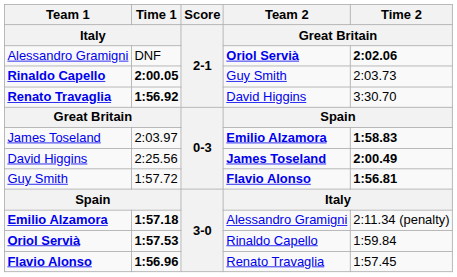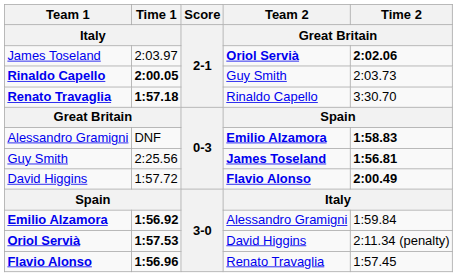(68, 55) Alessandro Gramigni -> (54, 55) James Toseland
(148, 55) DNF -> (156, 55) 2:03.97
(156, 96) 1:56.92 -> (156, 96) 1:57.18
(266, 96) David Higgins -> (272, 96) Rinaldo Capello
(54, 138) James Toseland -> (68, 138) Alessandro Gramigni
(156, 138) 2:03.97 -> (148, 138) DNF
(47, 158) David Higgins -> (38, 158) Guy Smith
(375, 158) 2:00.49 -> (375, 158) 1:56.81
(38, 179) Guy Smith -> (47, 179) David Higgins
(375, 179) 1:56.81 -> (375, 179) 2:00.49
(156, 220) 1:57.18 -> (156, 220) 1:56.92
(401, 220) 2:11.34 (penalty) -> (375, 220) 1:59.84
(272, 240) Rinaldo Capello -> (266, 240) David Higgins
(375, 240) 1:59.84 -> (401, 240) 2:11.34 (penalty)
